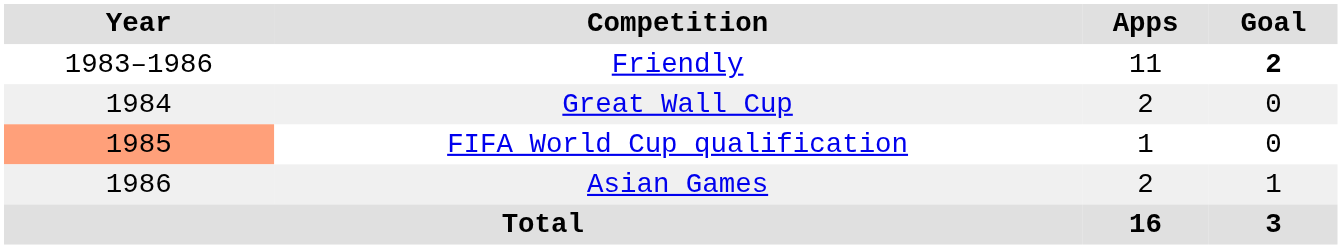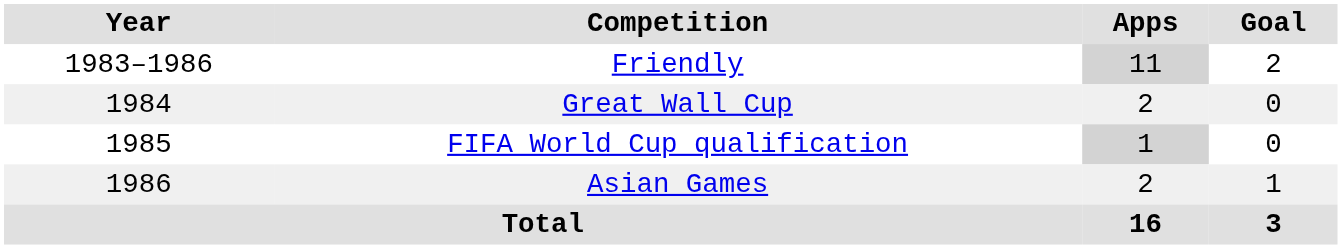(1146, 64) no background -> (1146, 64) lightgrey background
(1274, 64) bold -> (1274, 64) normal
(139, 144) lightsalmon background -> (139, 144) no background
(1146, 144) no background -> (1146, 144) lightgrey background
